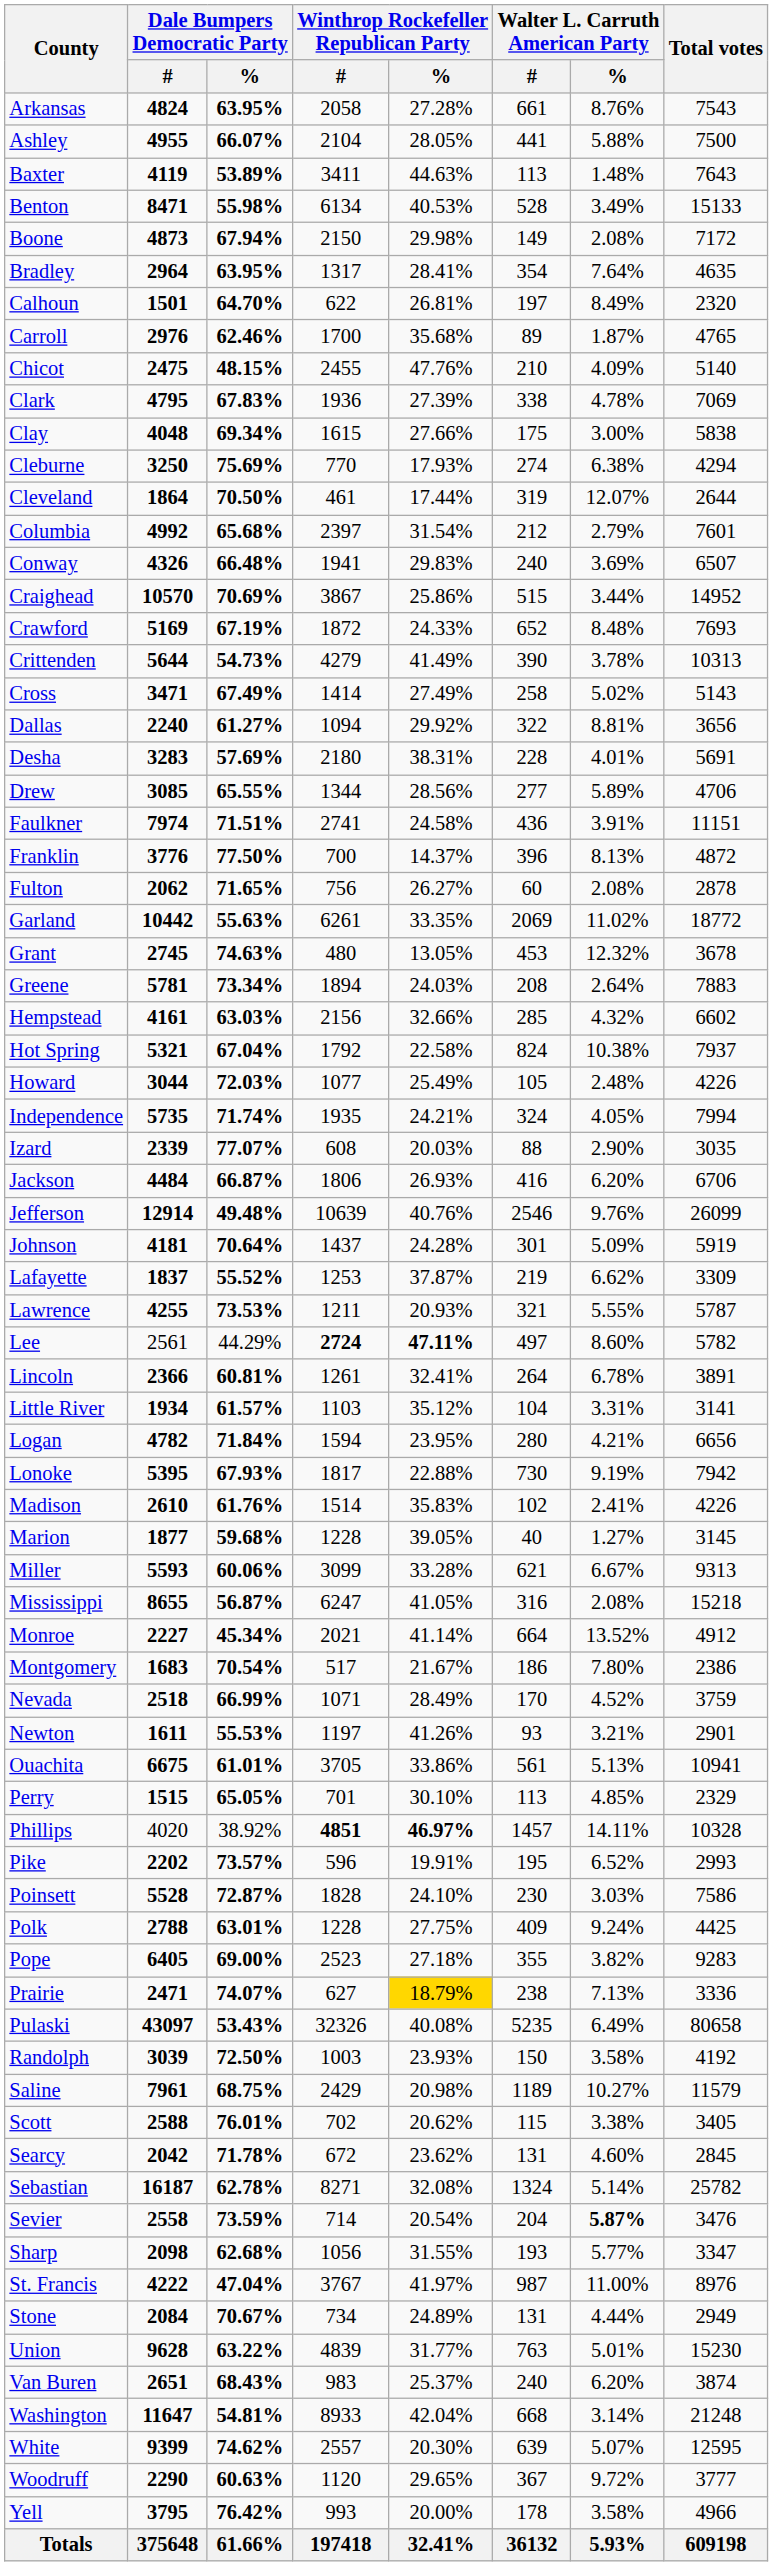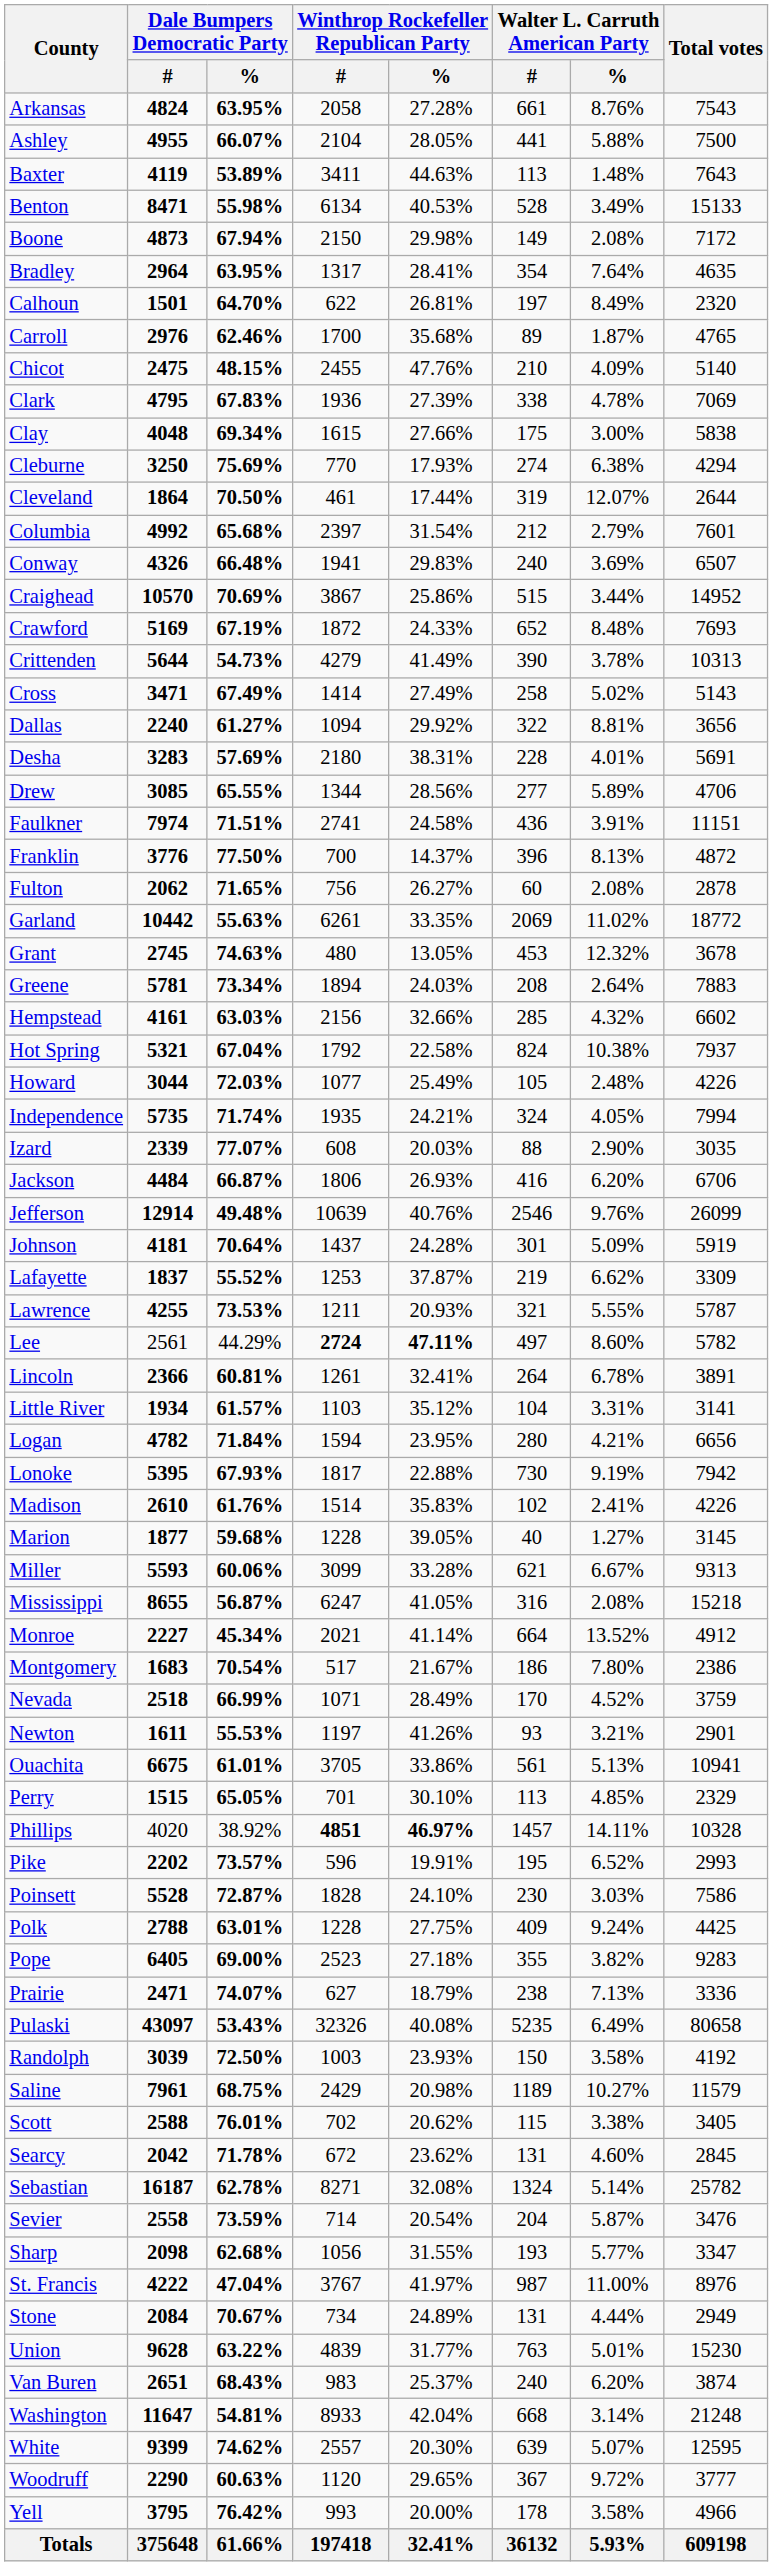(441, 1992) gold background -> (441, 1992) no background
(617, 2219) bold -> (617, 2219) normal
